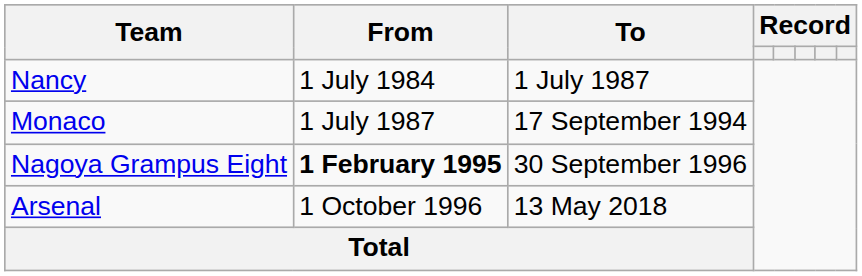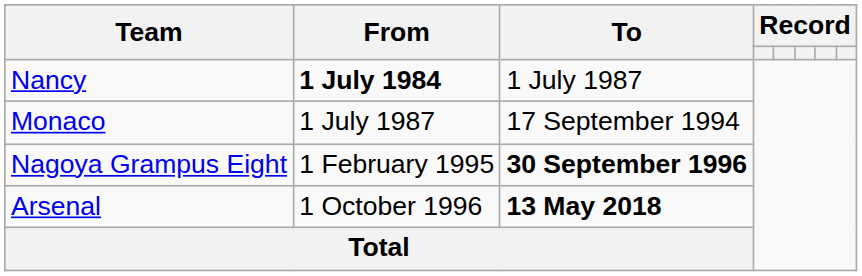(367, 79) normal -> (370, 79) bold
(400, 164) bold -> (397, 164) normal
(630, 164) normal -> (627, 164) bold
(591, 206) normal -> (584, 206) bold
